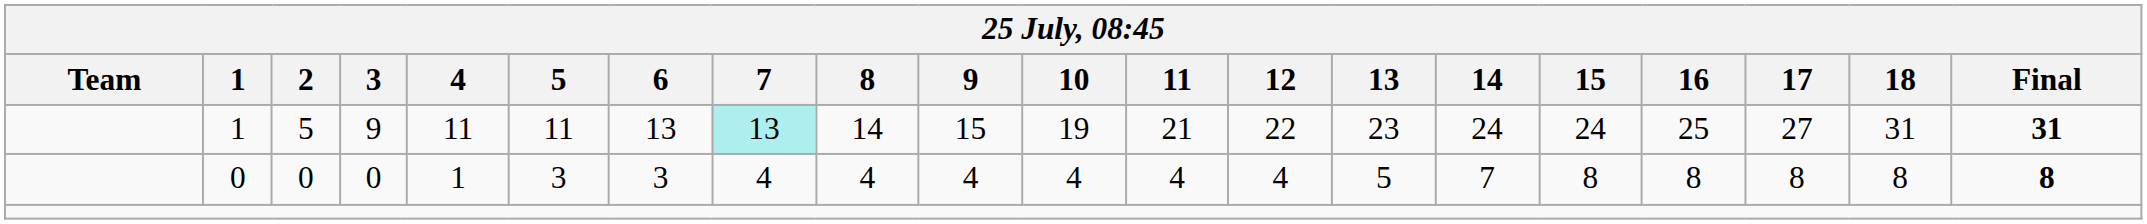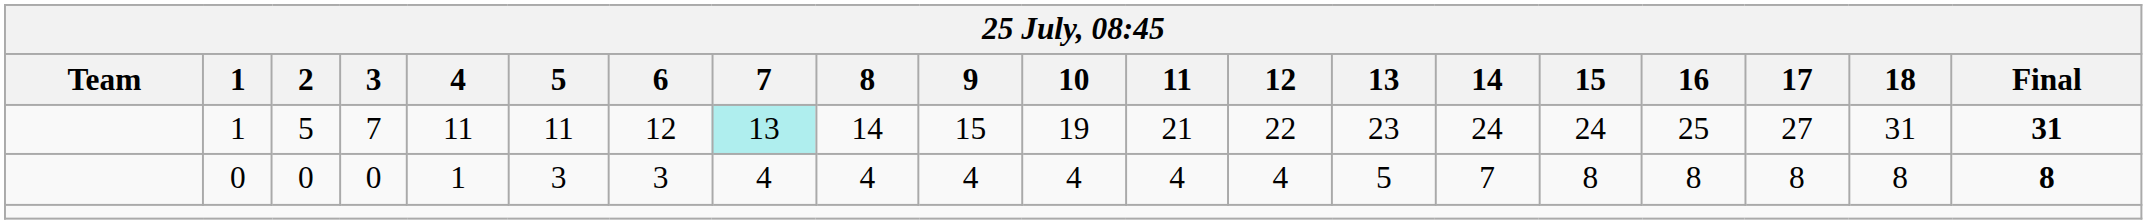(374, 128) 9 -> (374, 128) 7
(661, 128) 13 -> (661, 128) 12
